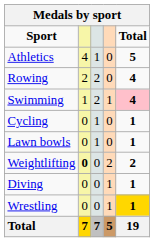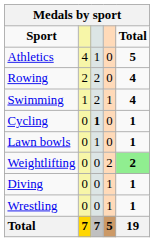(133, 100) pink background -> (133, 100) no background
(97, 121) normal -> (97, 121) bold
(85, 163) bold -> (85, 163) normal
(133, 163) no background -> (133, 163) lightgreen background
(133, 205) gold background -> (133, 205) no background
